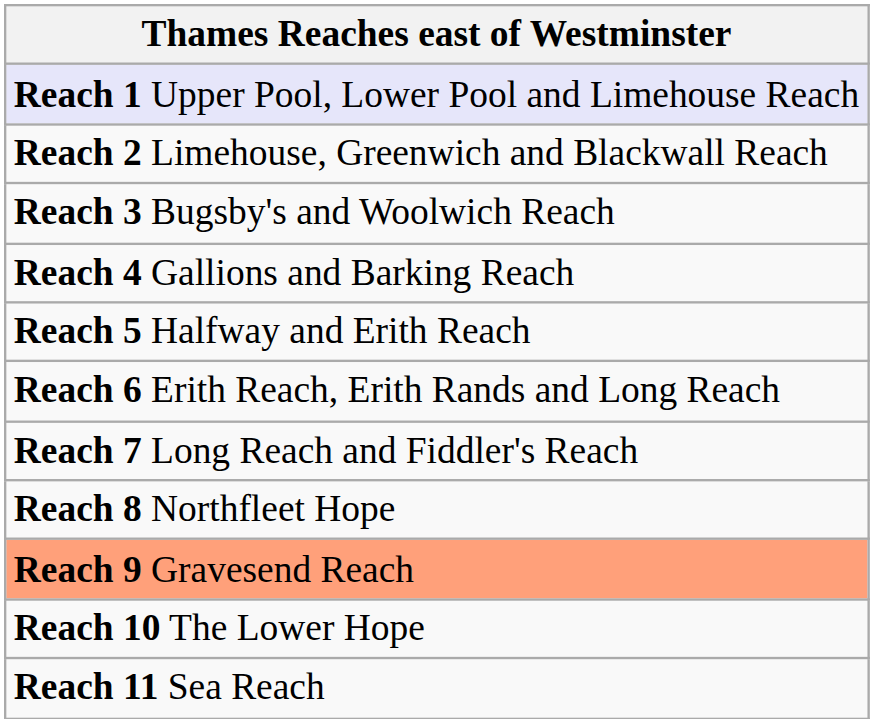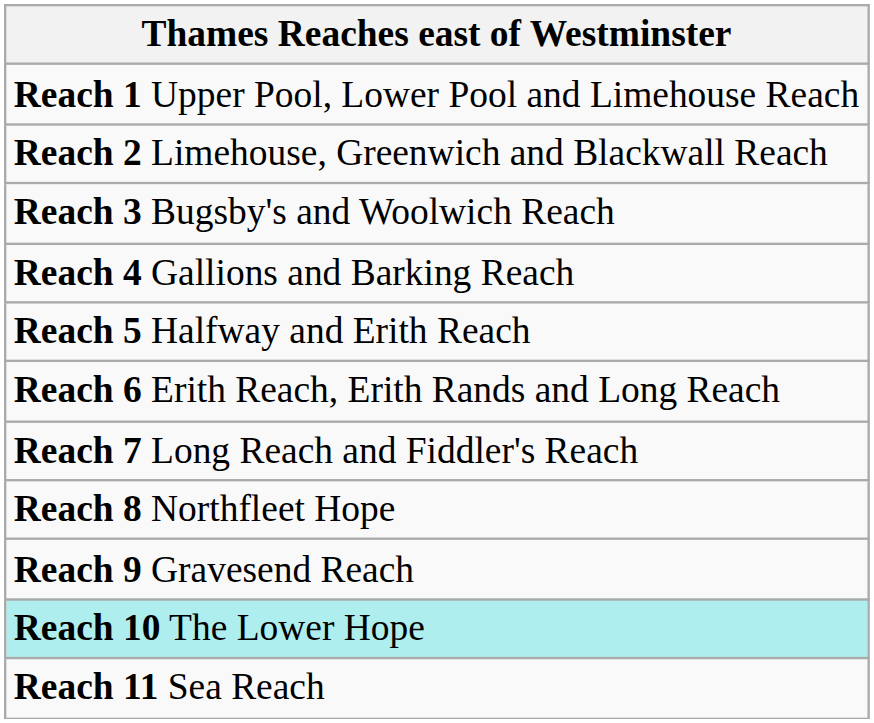(436, 93) lavender background -> (436, 93) no background
(214, 568) lightsalmon background -> (214, 568) no background
(219, 627) no background -> (219, 627) paleturquoise background
